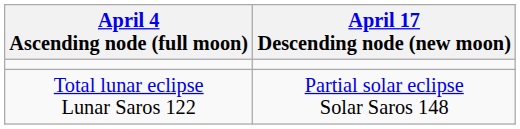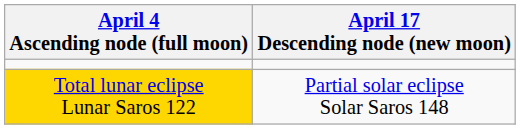(129, 96) no background -> (129, 96) gold background
